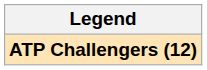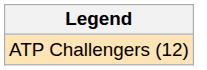(103, 49) bold -> (99, 49) normal
